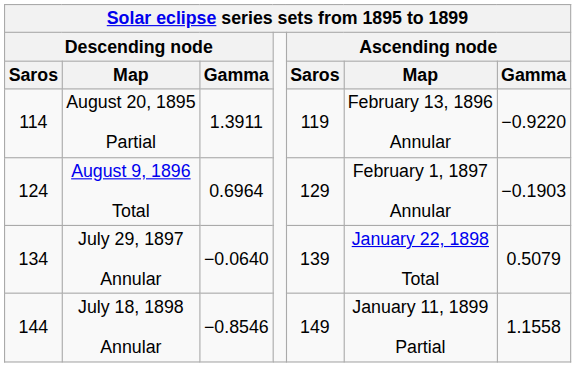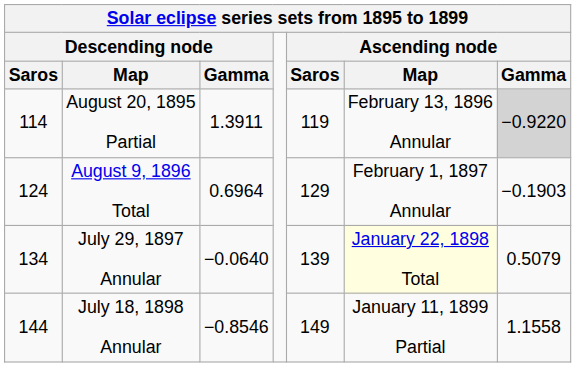(534, 123) no background -> (534, 123) lightgrey background
(420, 259) no background -> (420, 259) lightyellow background
